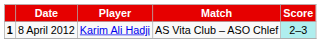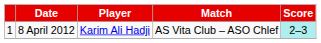(10, 30) bold -> (10, 30) normal
